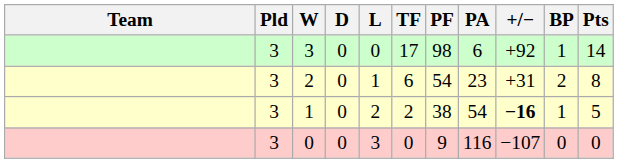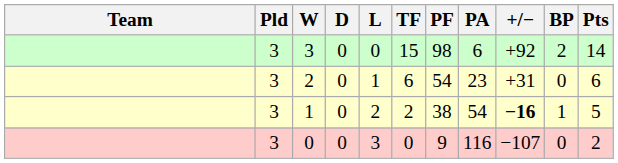(409, 50) 17 -> (409, 50) 15
(562, 50) 1 -> (562, 50) 2
(562, 81) 2 -> (562, 81) 0
(596, 81) 8 -> (596, 81) 6
(596, 142) 0 -> (596, 142) 2
